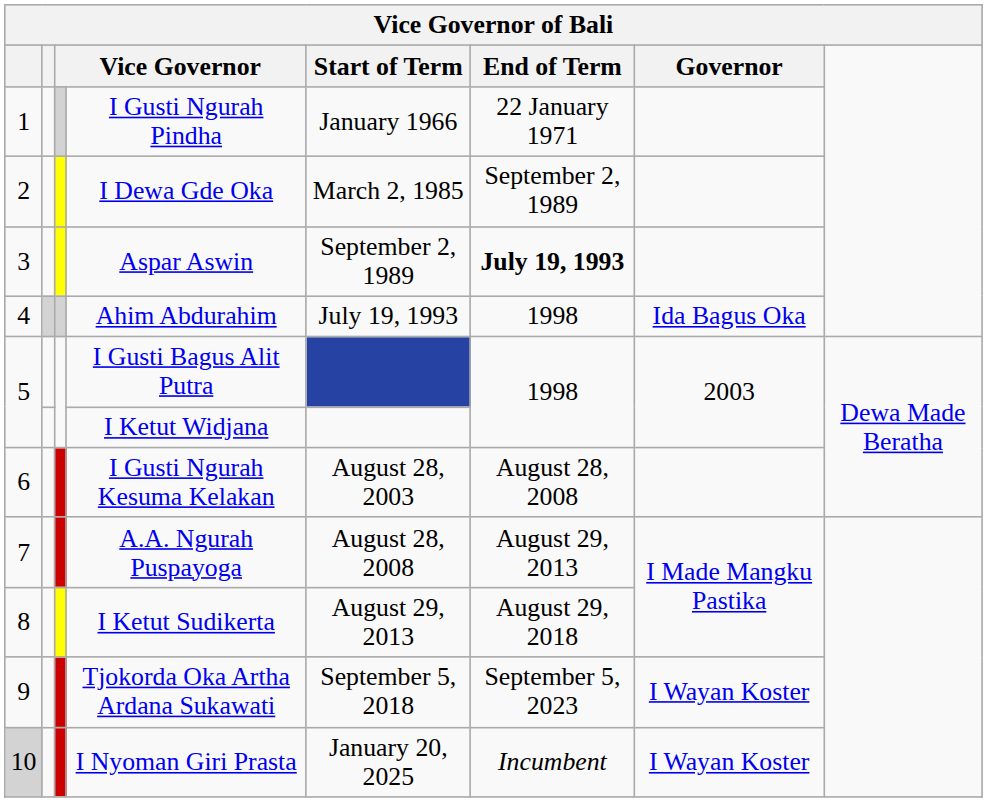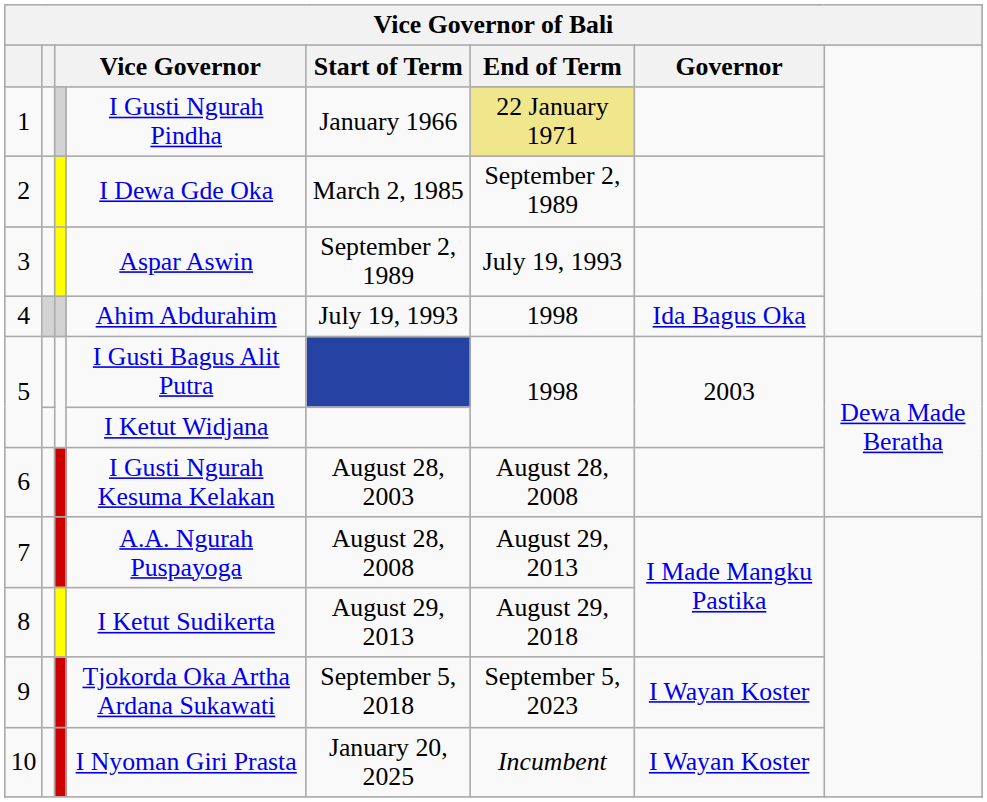(552, 121) no background -> (552, 121) khaki background
(552, 260) bold -> (552, 260) normal
(24, 761) lightgrey background -> (24, 761) no background
